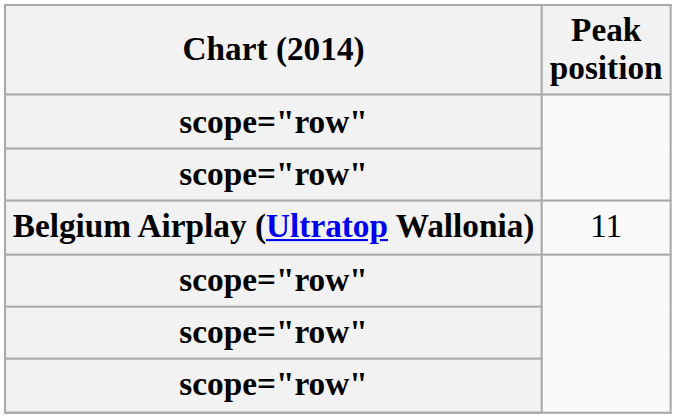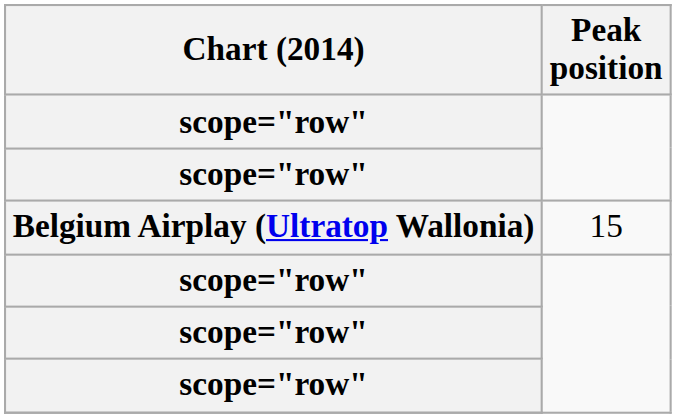(606, 226) 11 -> (606, 226) 15
